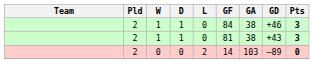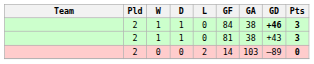(274, 25) normal -> (274, 25) bold
